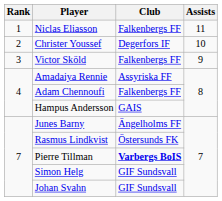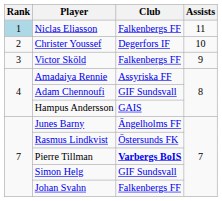(18, 28) no background -> (18, 28) lightblue background
(150, 92) Falkenbergs FF -> (147, 92) GIF Sundsvall
(147, 188) GIF Sundsvall -> (150, 188) Falkenbergs FF
